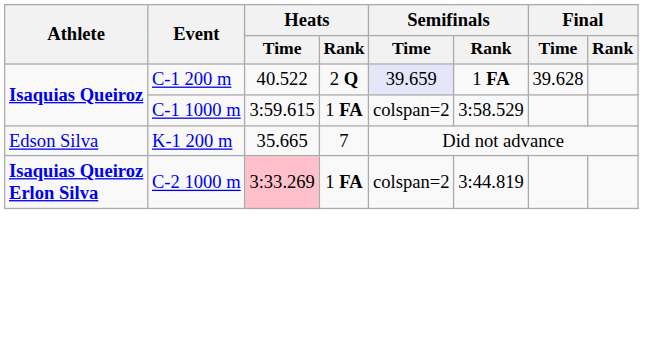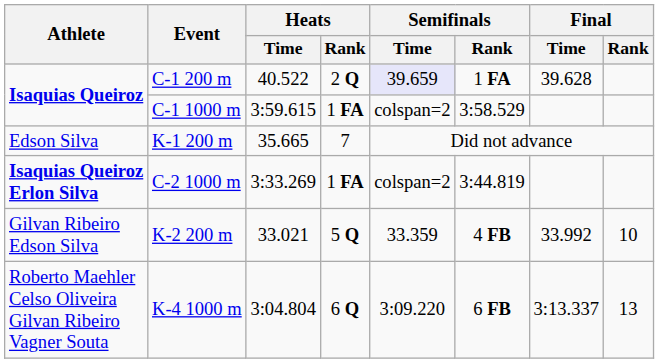(282, 182) pink background -> (283, 182) no background
+ row: (192, 235)
+ row: (197, 309)
